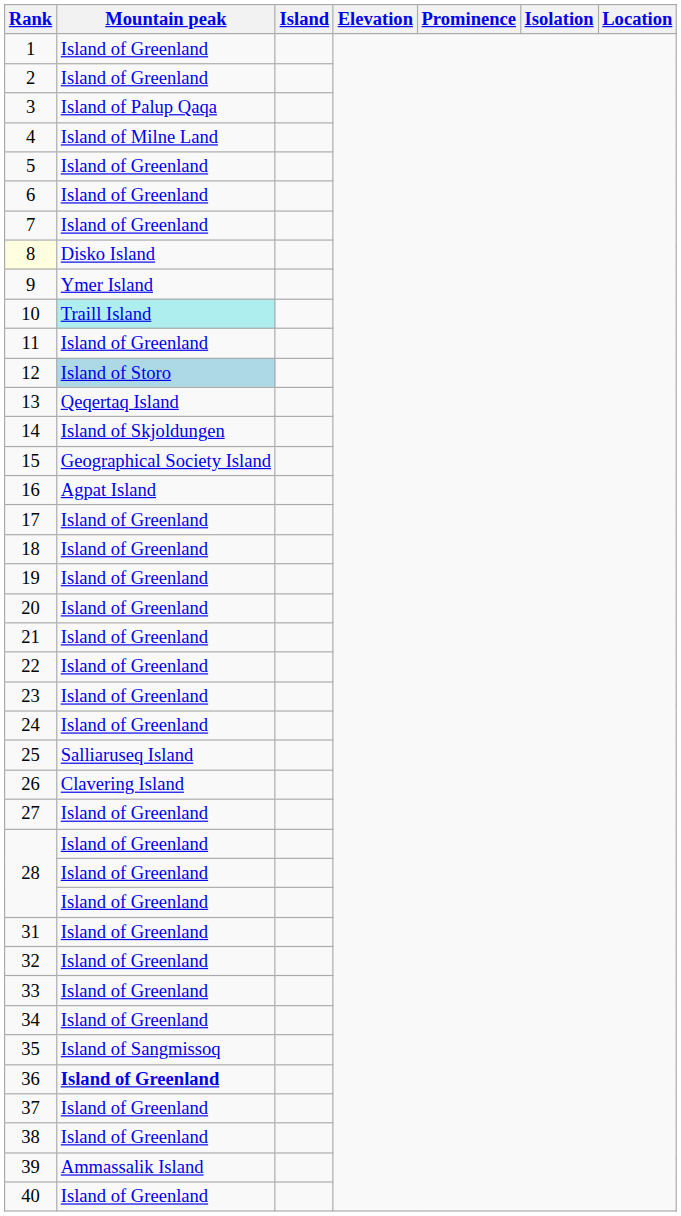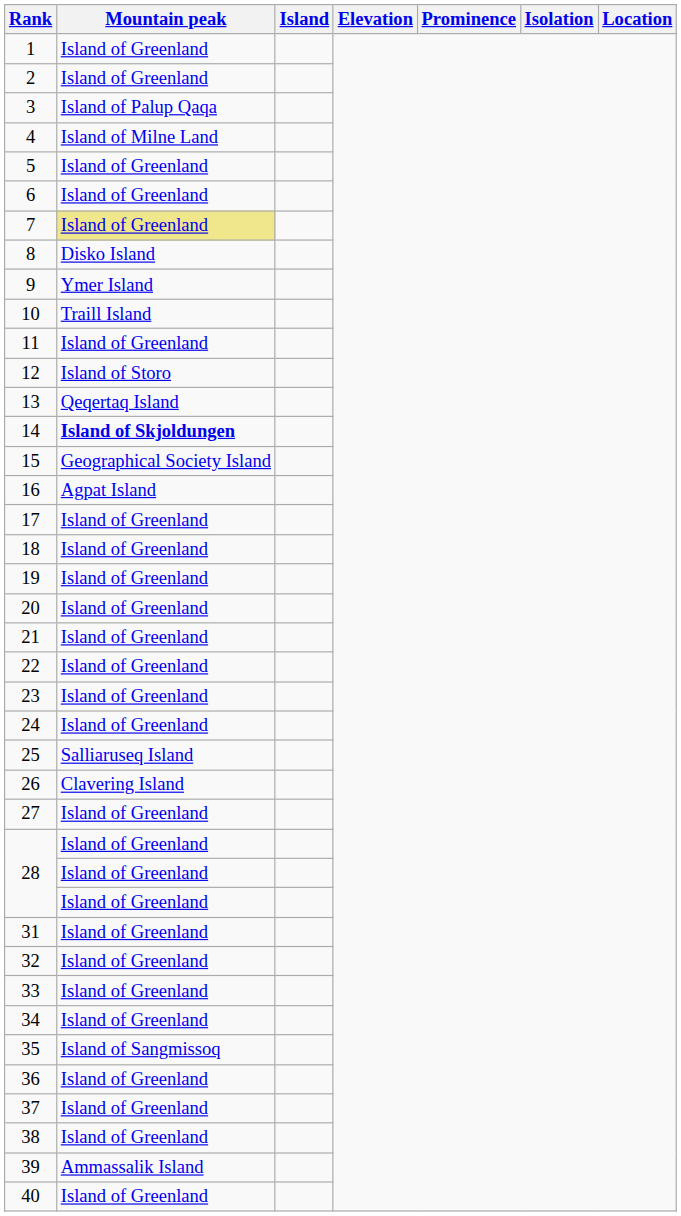(134, 225) no background -> (134, 225) khaki background
(31, 254) lightyellow background -> (31, 254) no background
(106, 313) paleturquoise background -> (106, 313) no background
(116, 372) lightblue background -> (116, 372) no background
(143, 431) normal -> (148, 431) bold
(140, 1078) bold -> (134, 1078) normal
